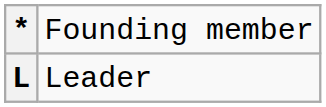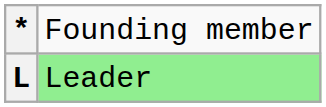(98, 78) no background -> (98, 78) lightgreen background
